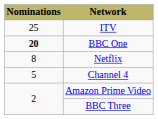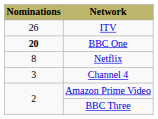(34, 28) 25 -> (34, 28) 26
(34, 75) 5 -> (34, 75) 3
